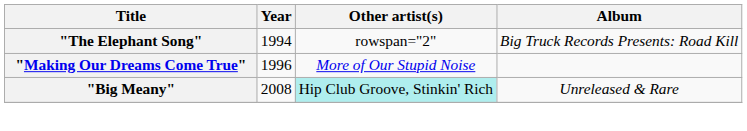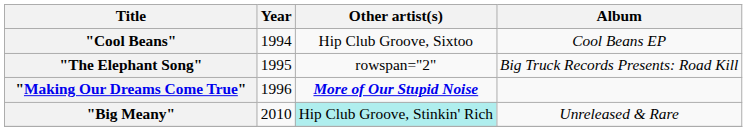+ row: (131, 41)
(276, 41) 1994 -> (276, 65) 1995
(396, 65) normal -> (396, 89) bold
(276, 89) 2008 -> (276, 114) 2010
